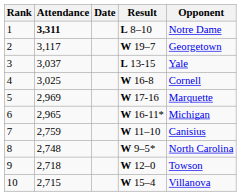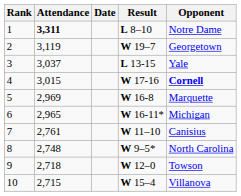(49, 47) 3,117 -> (49, 47) 3,119
(49, 81) 3,025 -> (49, 81) 3,015
(137, 81) W 16-8 -> (140, 81) W 17-16
(185, 81) normal -> (186, 81) bold
(140, 98) W 17-16 -> (137, 98) W 16-8
(49, 132) 2,759 -> (49, 132) 2,761
